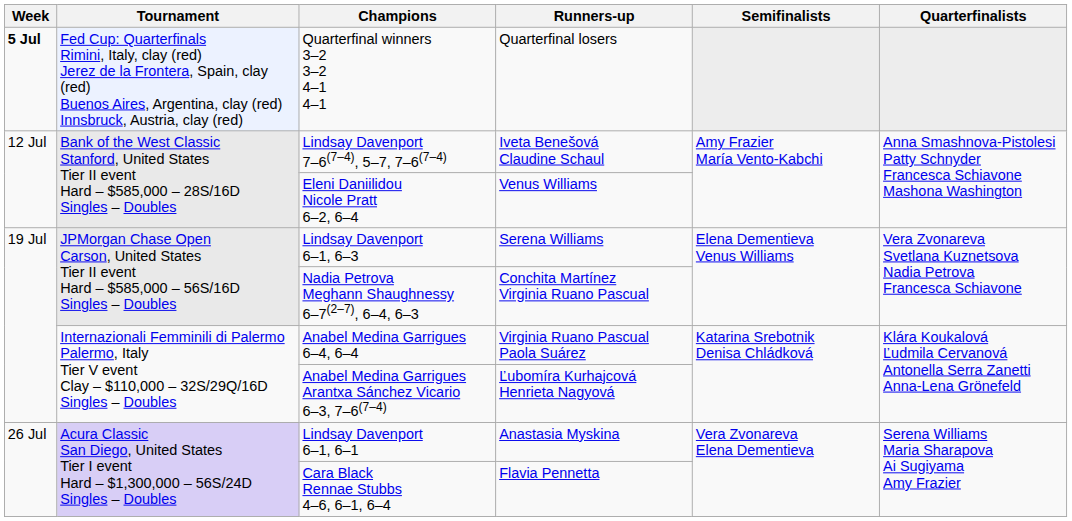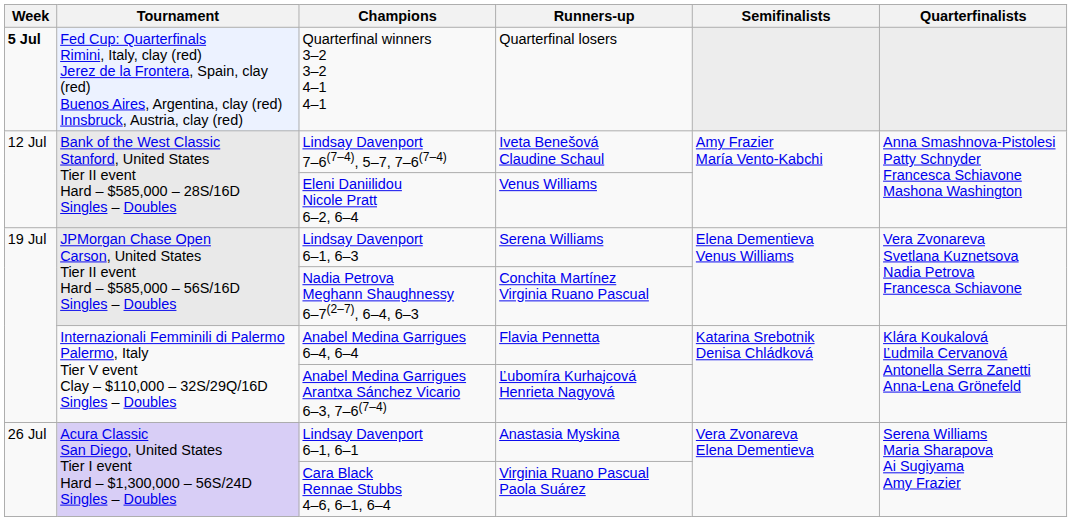(574, 345) Virginia Ruano Pascual Paola Suárez -> (549, 337) Flavia Pennetta
(549, 473) Flavia Pennetta -> (574, 481) Virginia Ruano Pascual Paola Suárez
